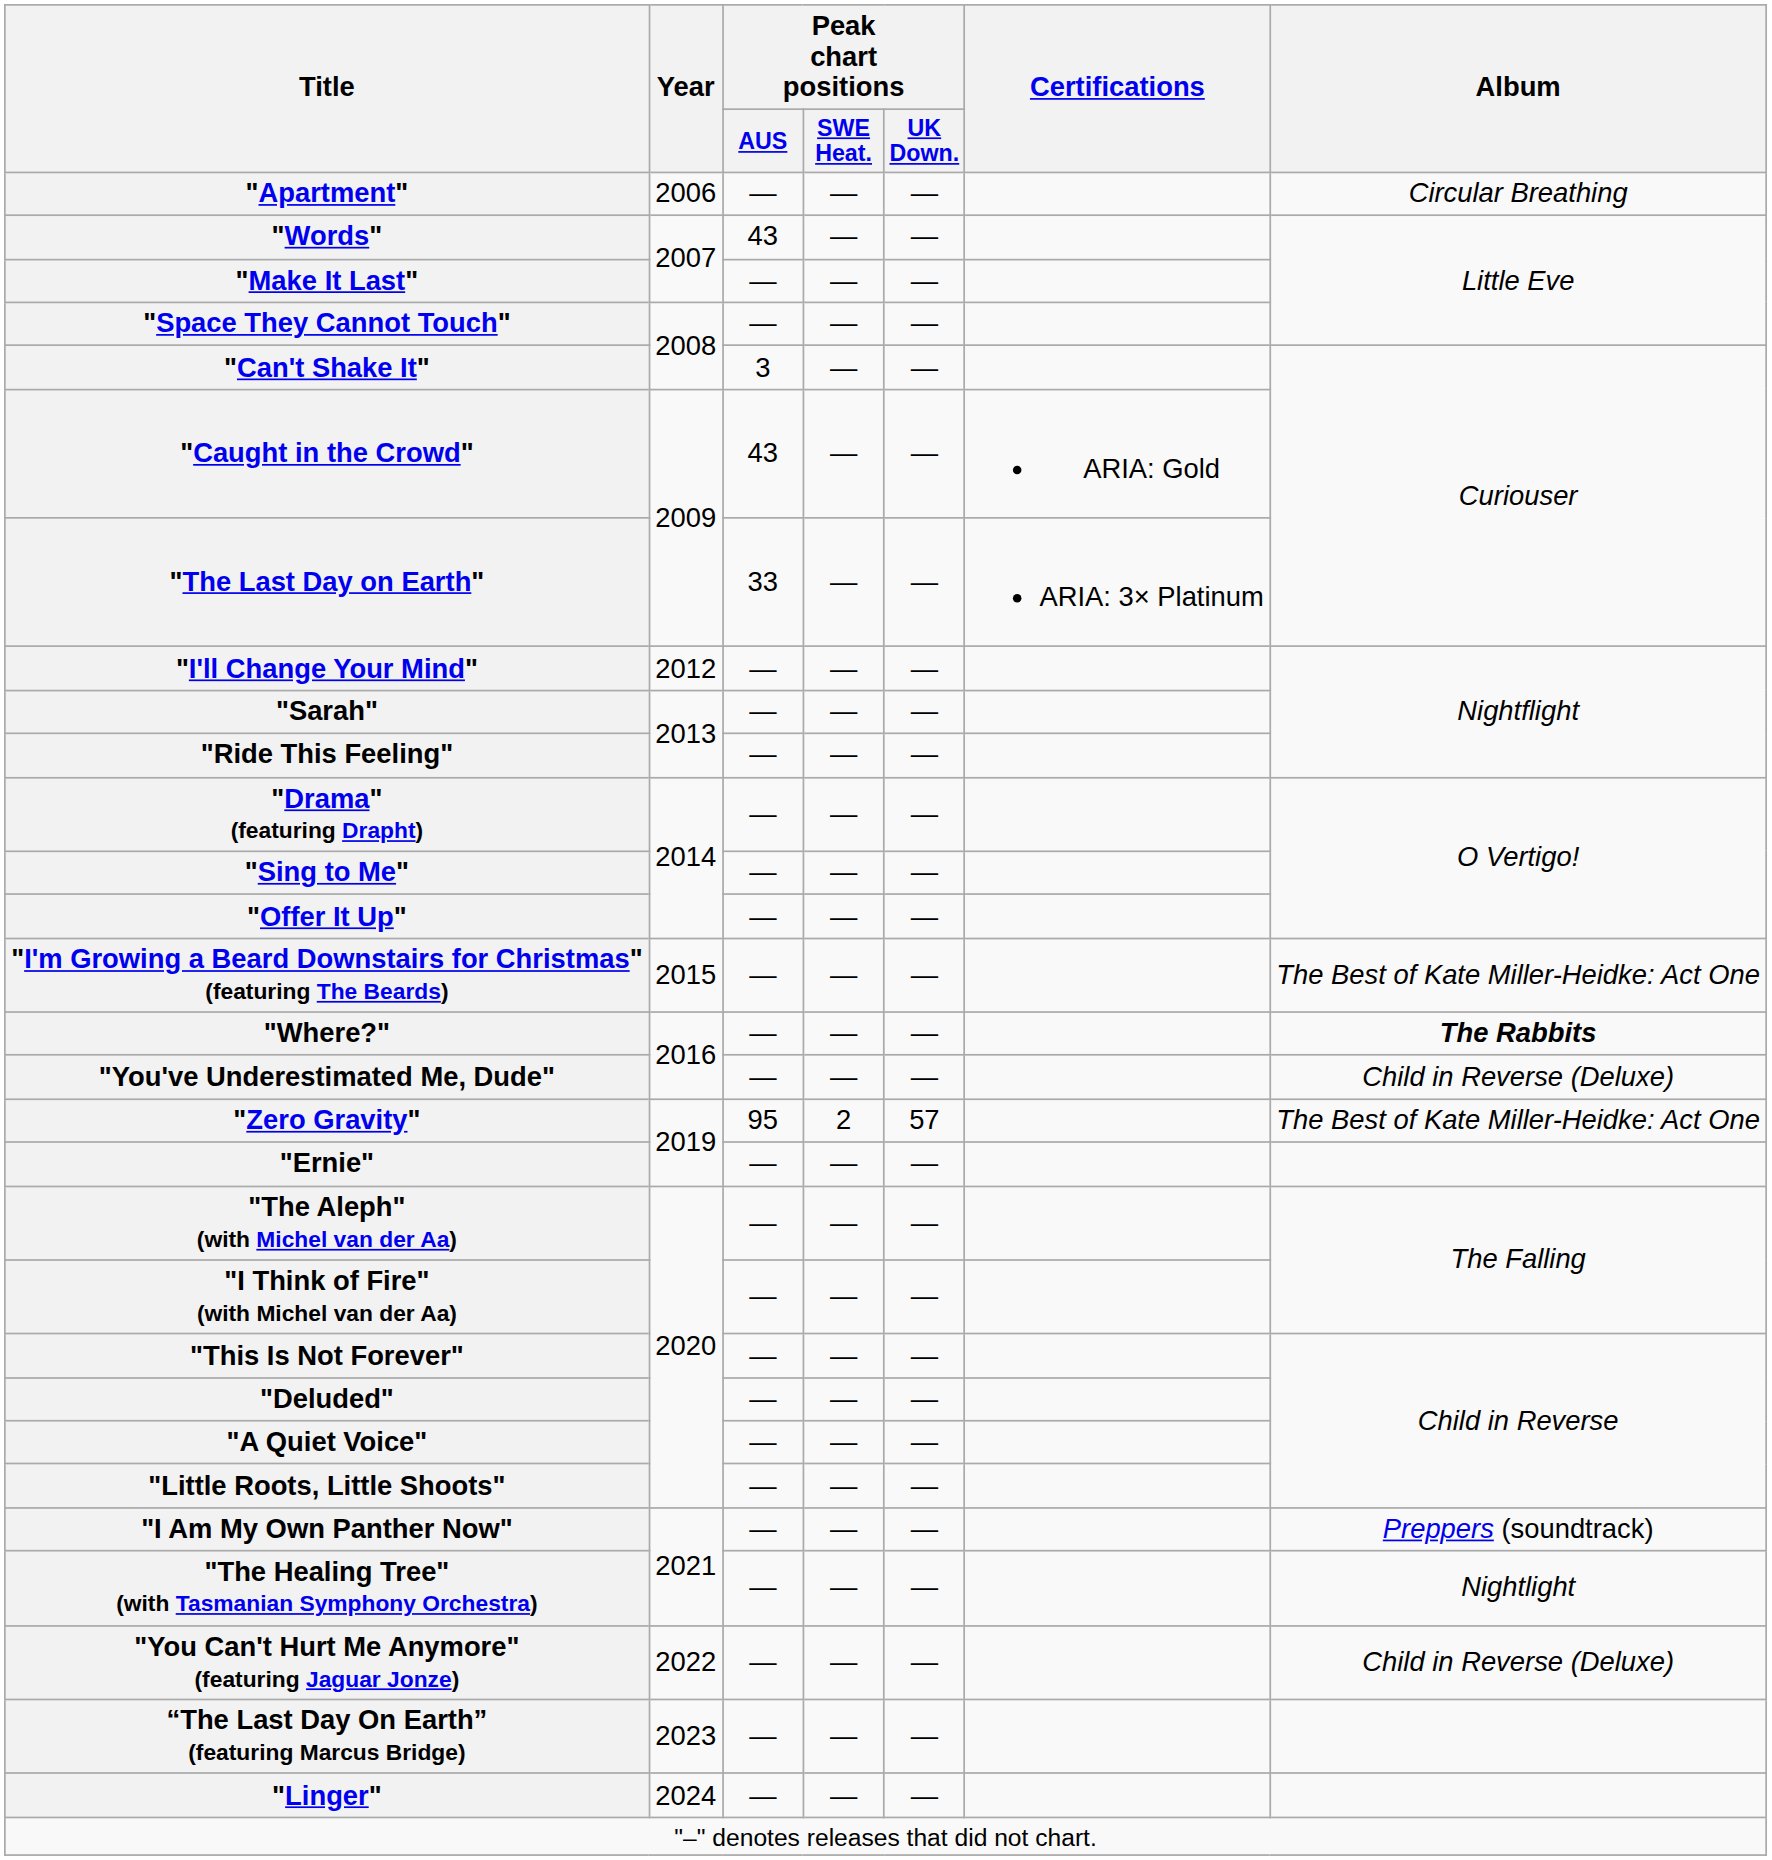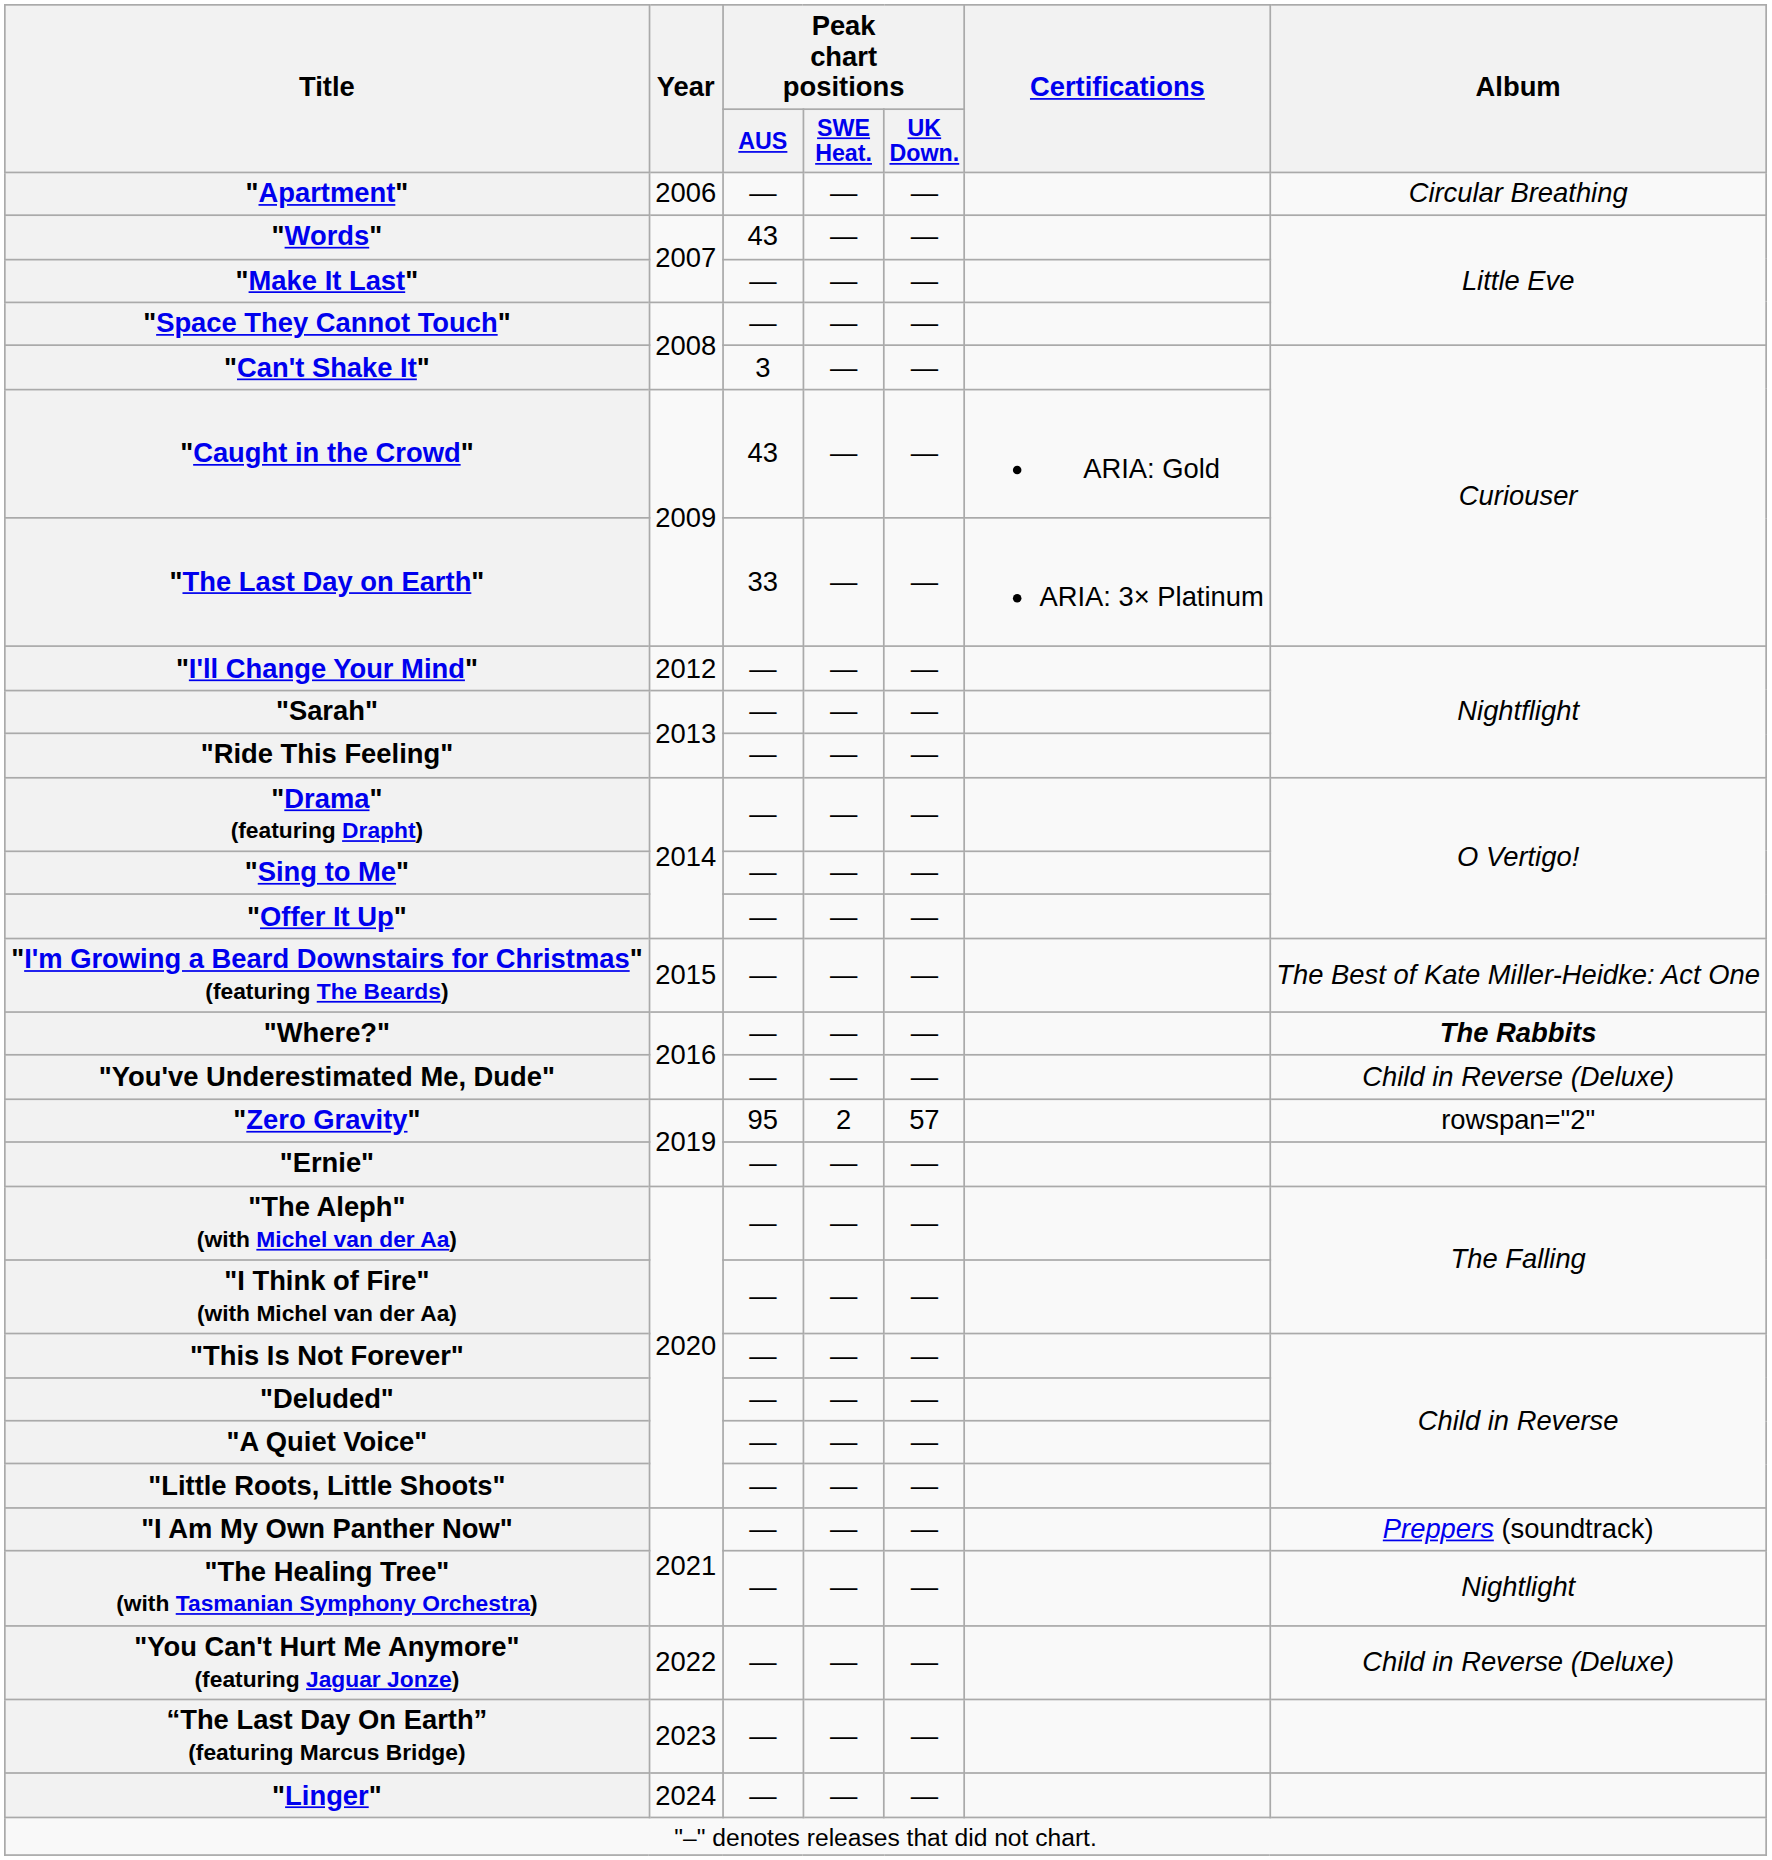(1518, 1120) The Best of Kate Miller-Heidke: Act One -> (1518, 1120) rowspan="2"
